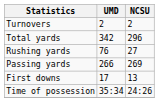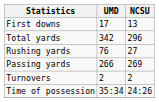rows swapped: (33, 78) <-> (28, 24)
